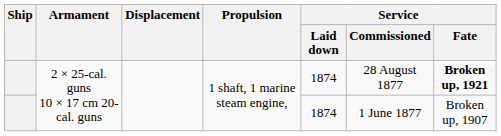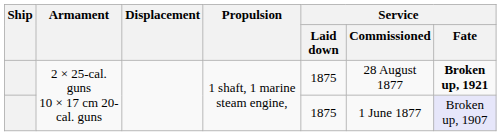(323, 77) 1874 -> (323, 77) 1875
(323, 112) 1874 -> (323, 112) 1875
(465, 112) no background -> (465, 112) lavender background
